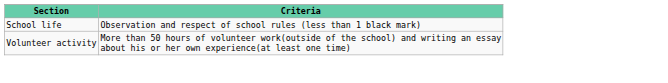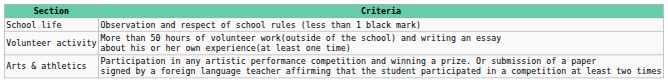+ row: (46, 66)
